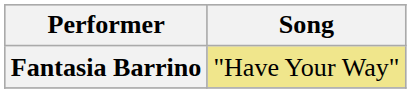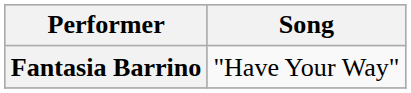(306, 66) khaki background -> (306, 66) no background
